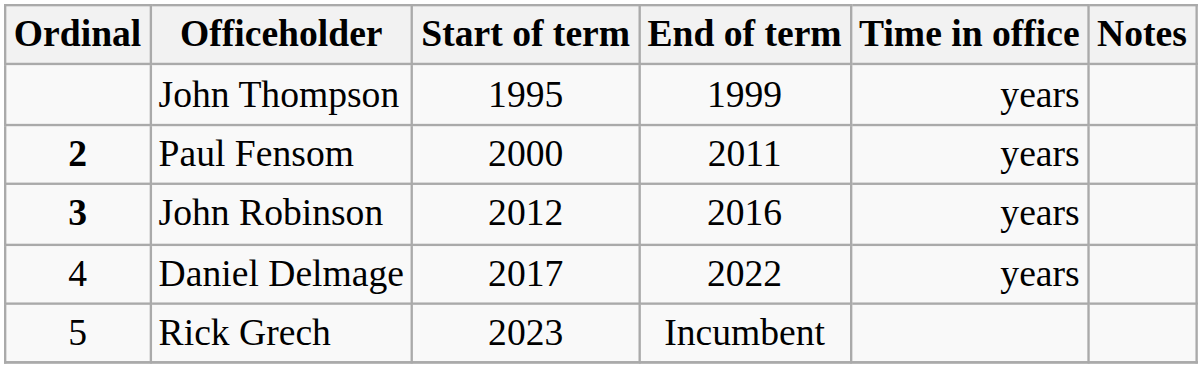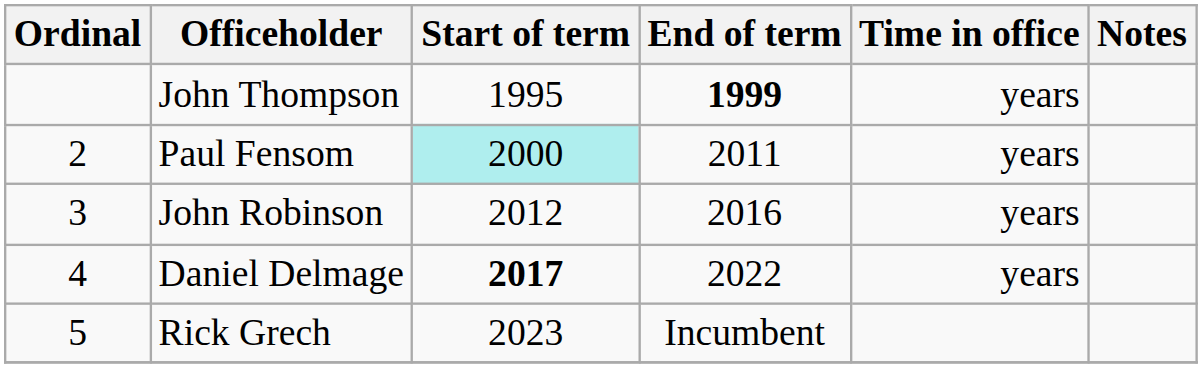(745, 93) normal -> (745, 93) bold
(78, 153) bold -> (78, 153) normal
(526, 153) no background -> (526, 153) paleturquoise background
(78, 213) bold -> (78, 213) normal
(526, 272) normal -> (526, 272) bold
